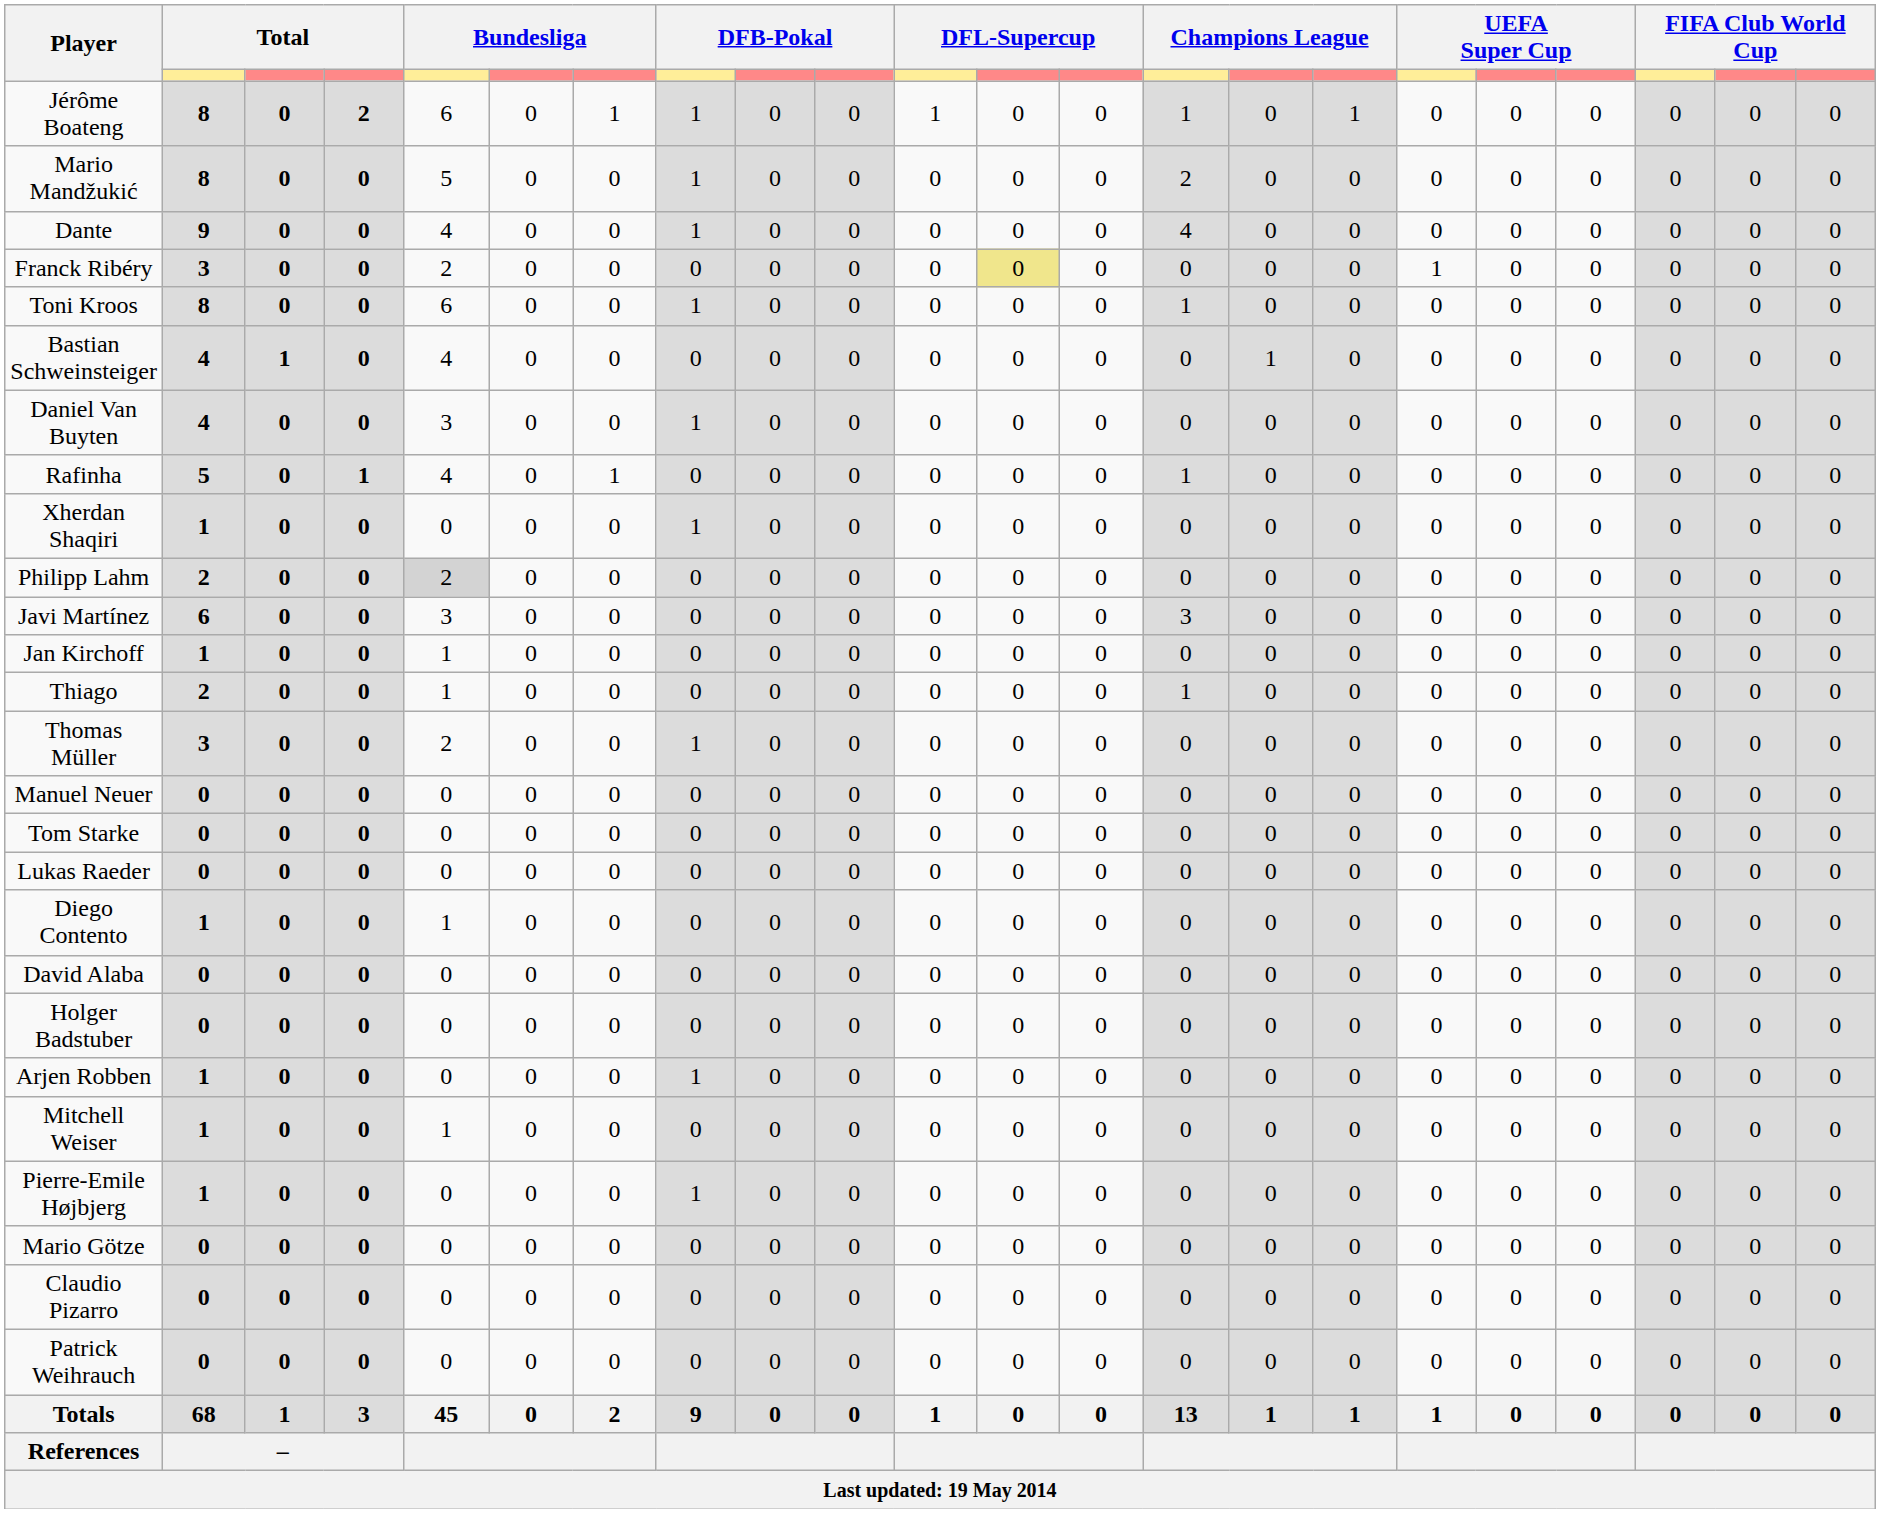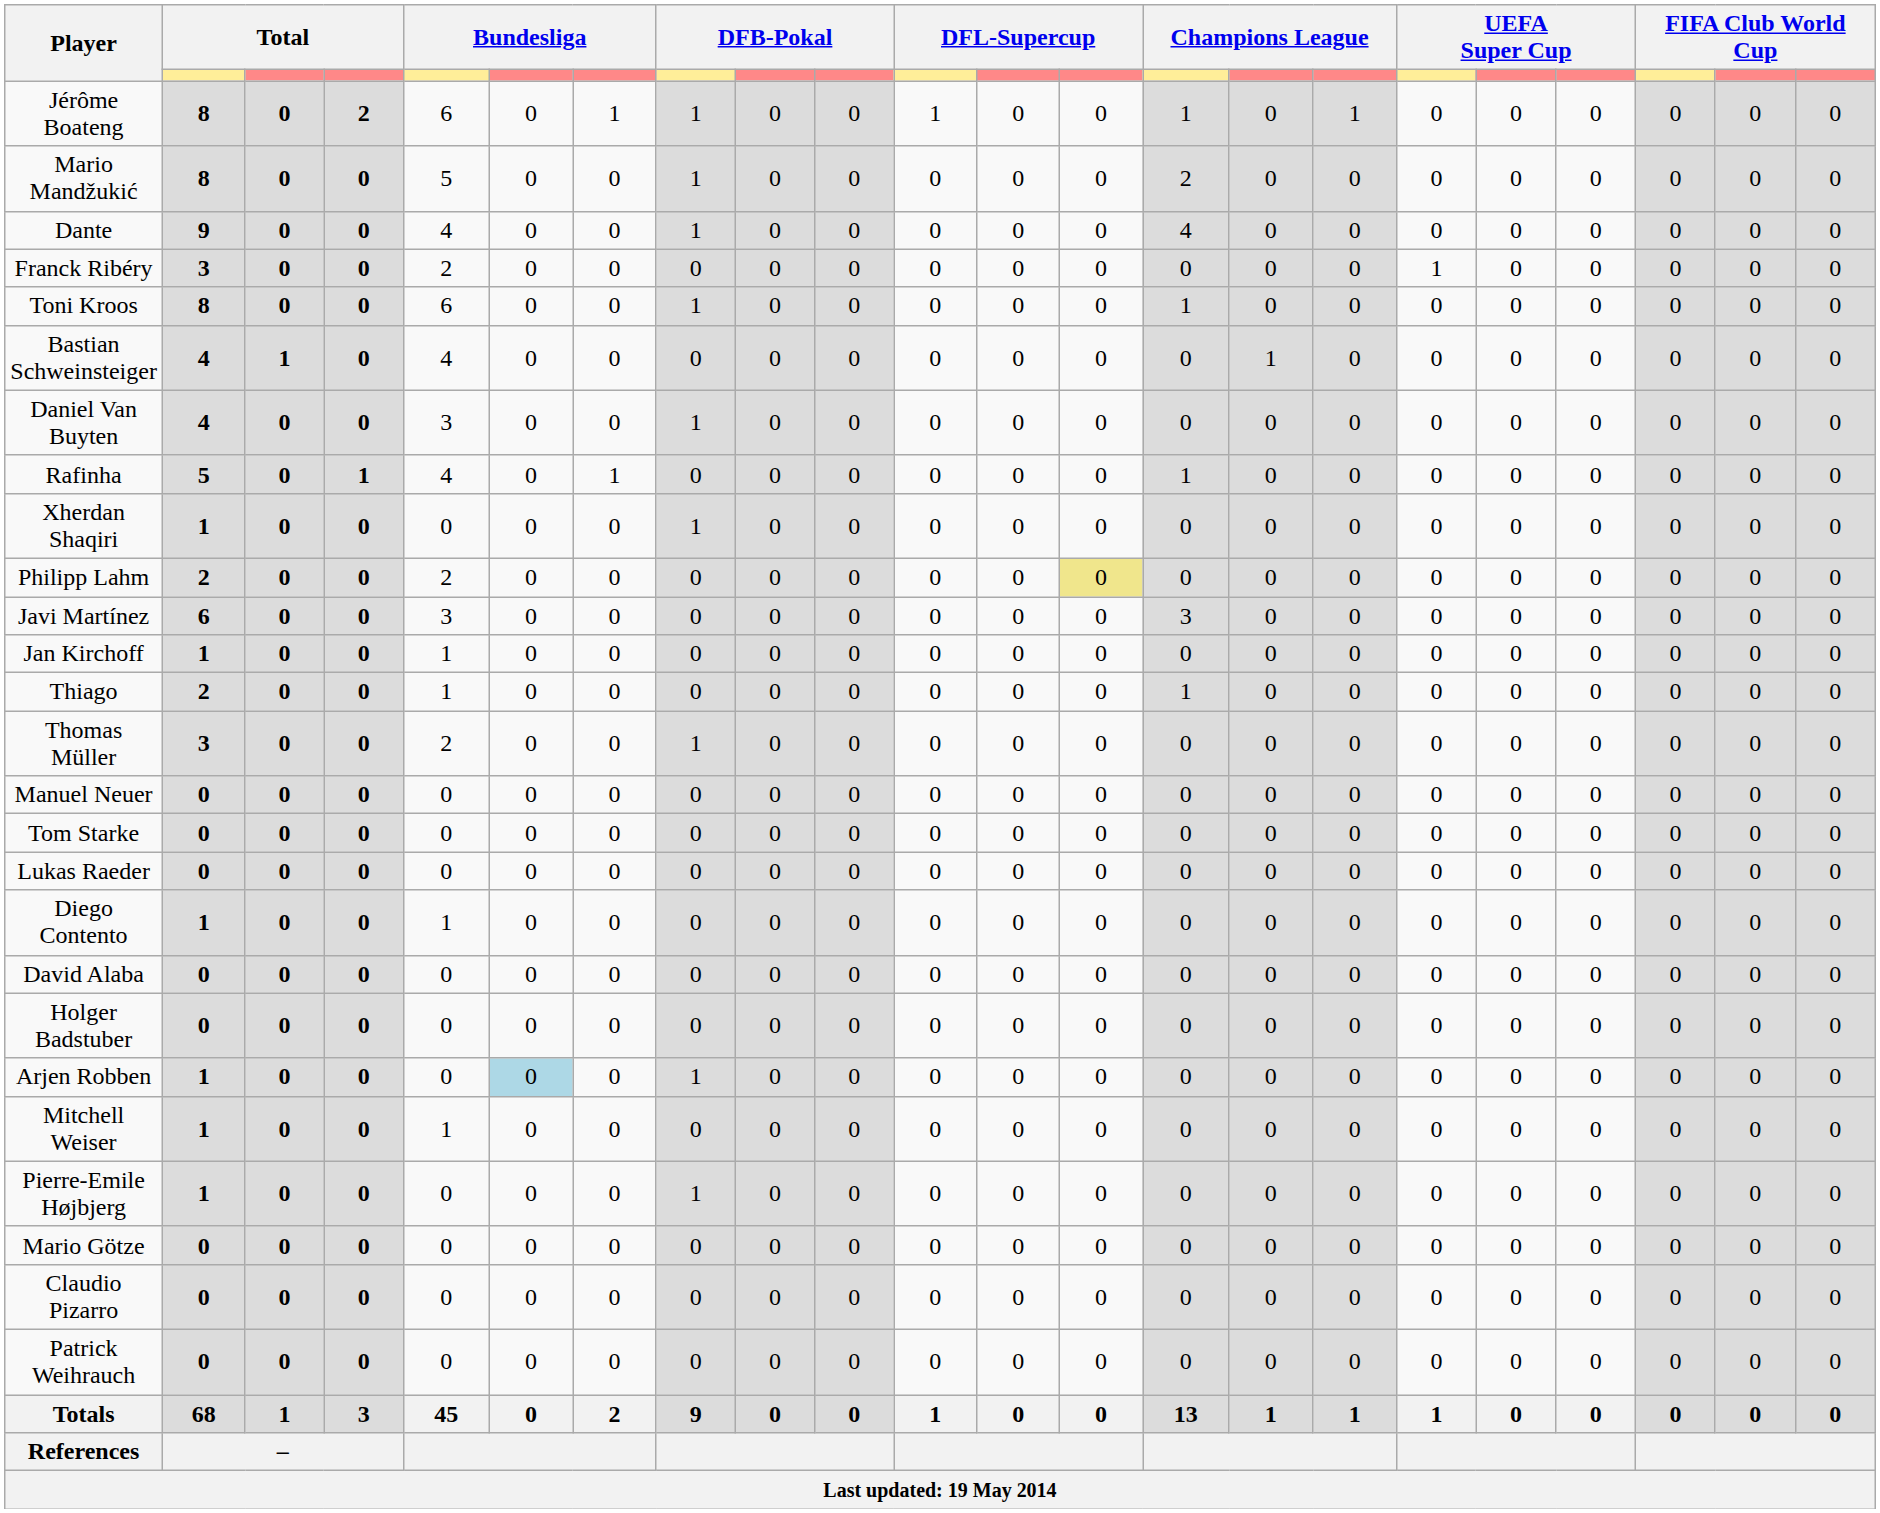(1018, 267) khaki background -> (1018, 267) no background
(446, 577) lightgrey background -> (446, 577) no background
(1101, 577) no background -> (1101, 577) khaki background
(531, 1076) no background -> (531, 1076) lightblue background
